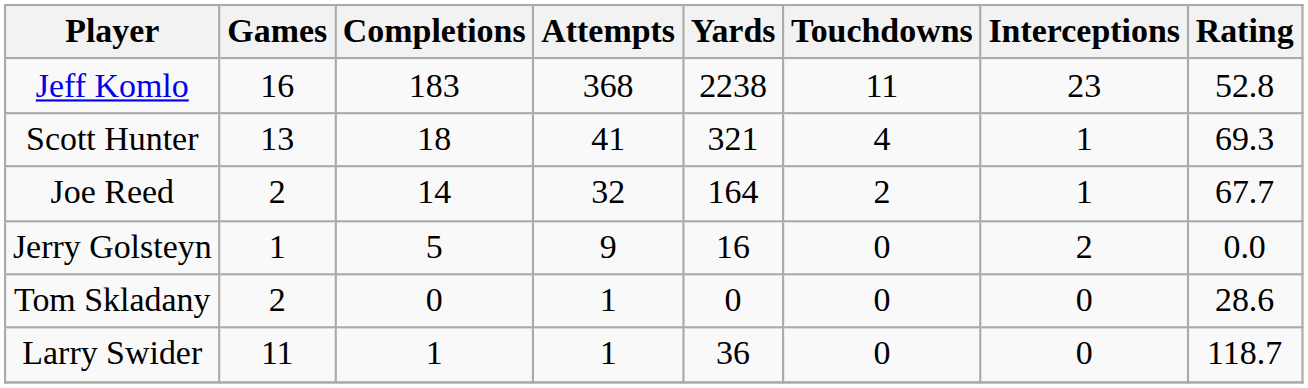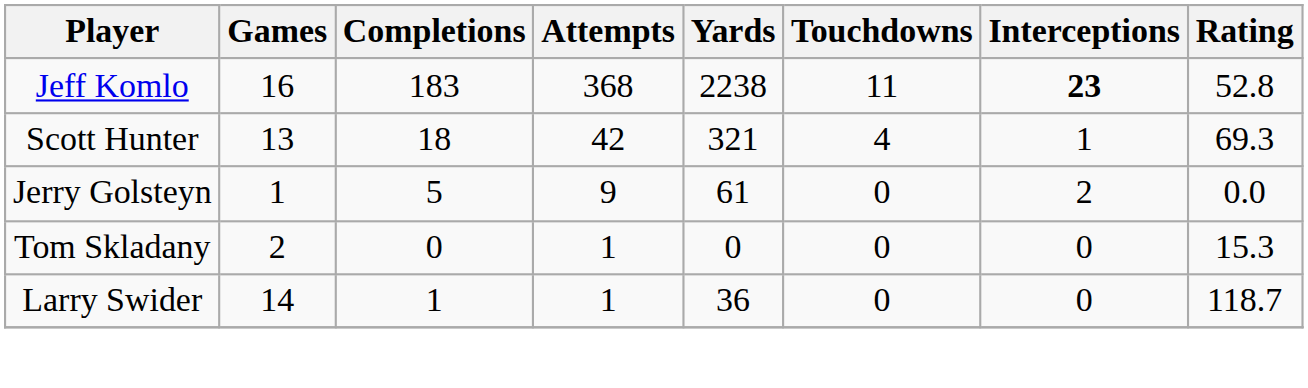(1084, 85) normal -> (1084, 85) bold
(608, 138) 41 -> (608, 138) 42
- row: (112, 192)
(733, 246) 16 -> (733, 192) 61
(1245, 300) 28.6 -> (1245, 246) 15.3
(277, 354) 11 -> (277, 300) 14
